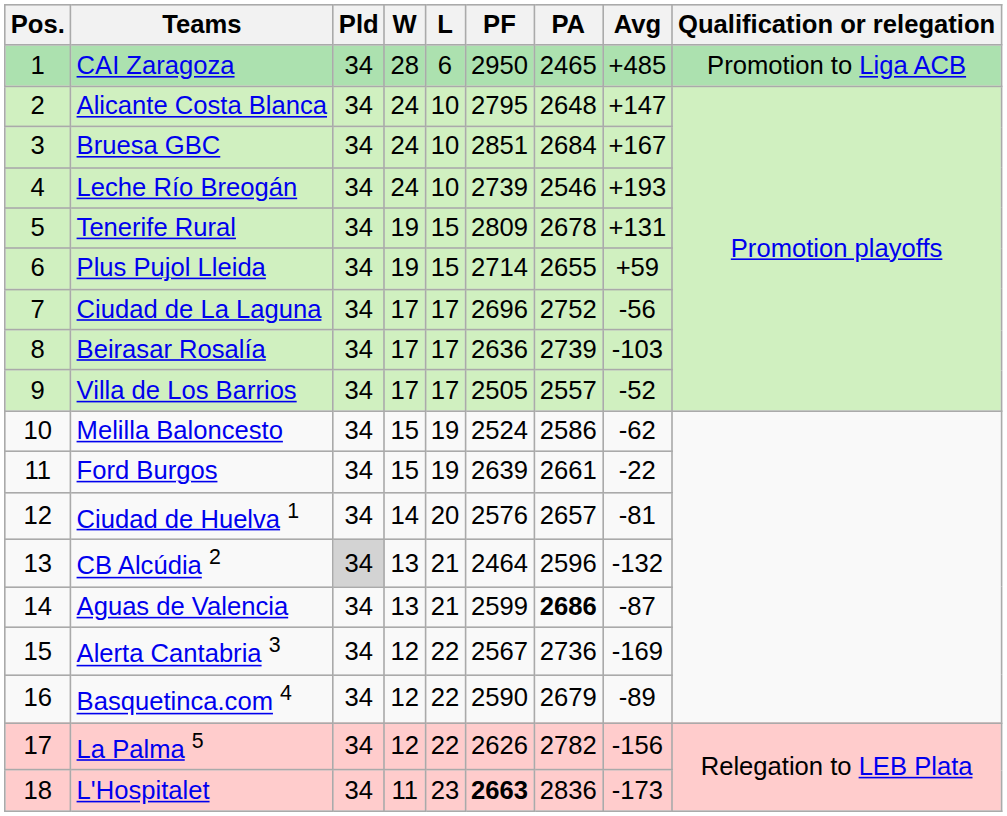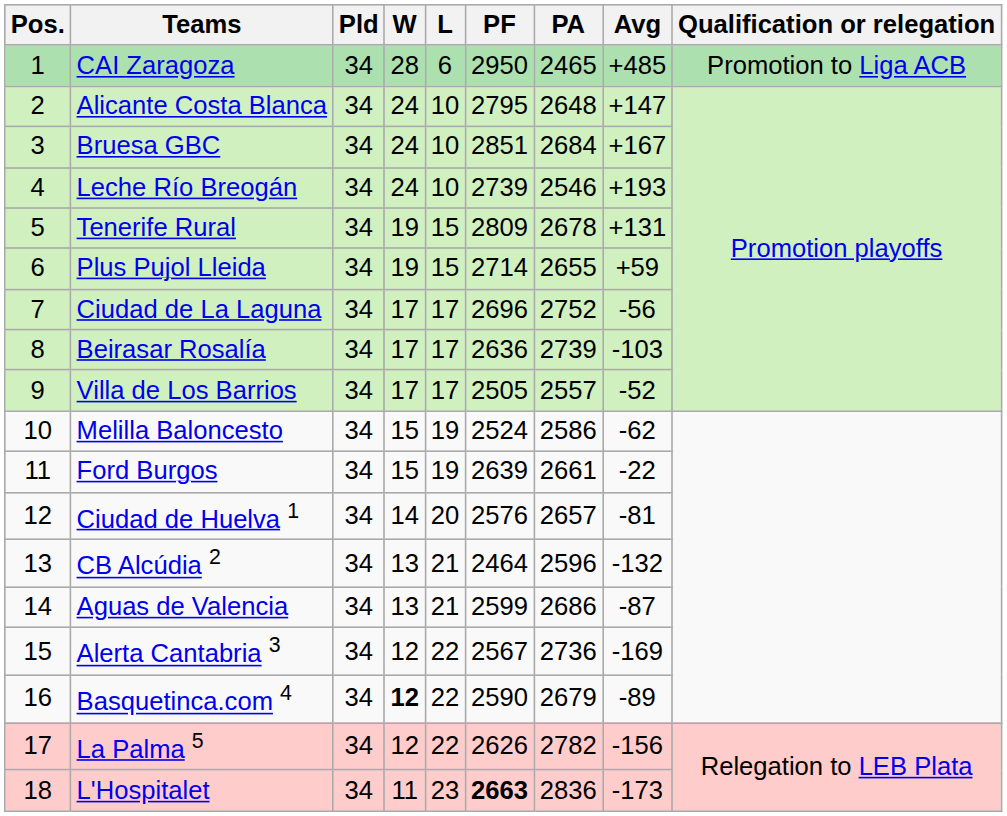(359, 562) lightgrey background -> (359, 562) no background
(568, 607) bold -> (568, 607) normal
(405, 698) normal -> (405, 698) bold
